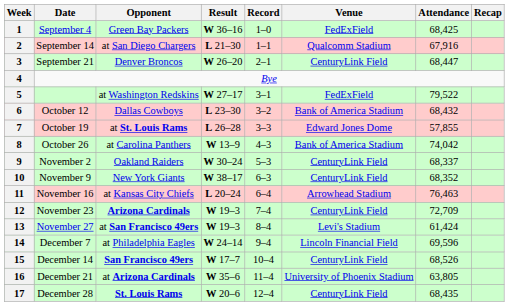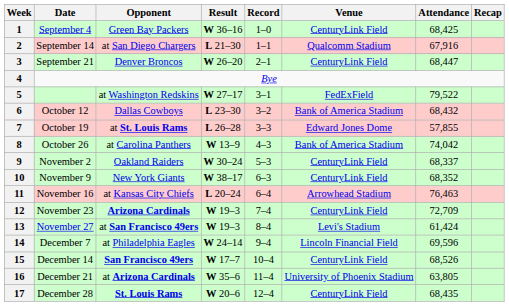(349, 29) FedExField -> (349, 29) CenturyLink Field
